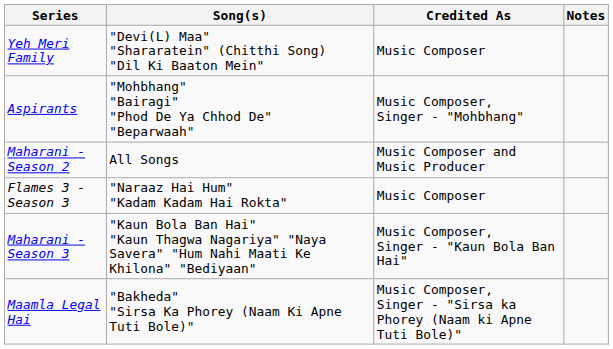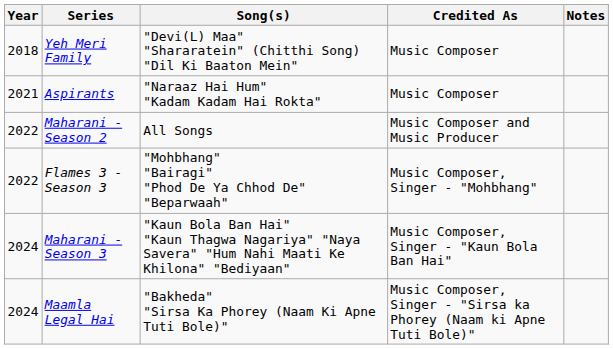+ column: (23, 15)
(191, 109) "Mohbhang" "Bairagi" "Phod De Ya Chhod De" "Beparwaah" -> (232, 94) "Naraaz Hai Hum" "Kadam Kadam Hai Rokta"
(450, 109) Music Composer, Singer - "Mohbhang" -> (444, 94) Music Composer
(198, 195) "Naraaz Hai Hum" "Kadam Kadam Hai Rokta" -> (225, 181) "Mohbhang" "Bairagi" "Phod De Ya Chhod De" "Beparwaah"
(431, 195) Music Composer -> (464, 181) Music Composer, Singer - "Mohbhang"
